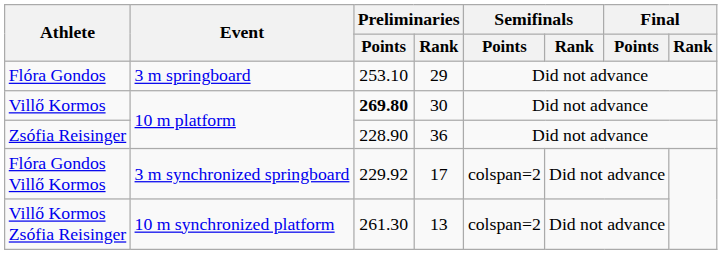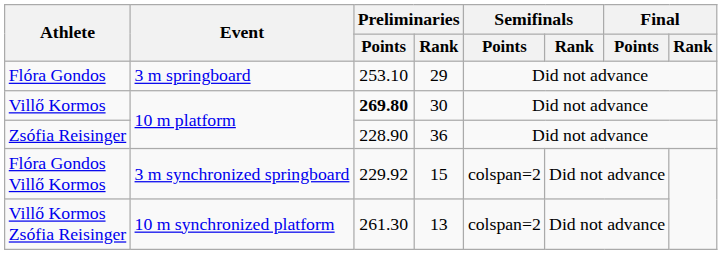(439, 174) 17 -> (439, 174) 15
